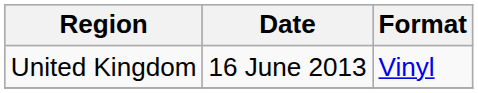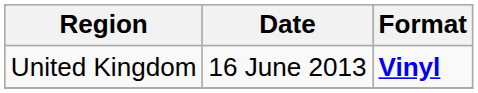(407, 66) normal -> (409, 66) bold
